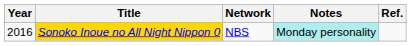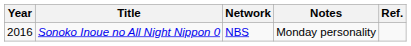(129, 31) gold background -> (129, 31) no background
(326, 31) paleturquoise background -> (326, 31) no background
